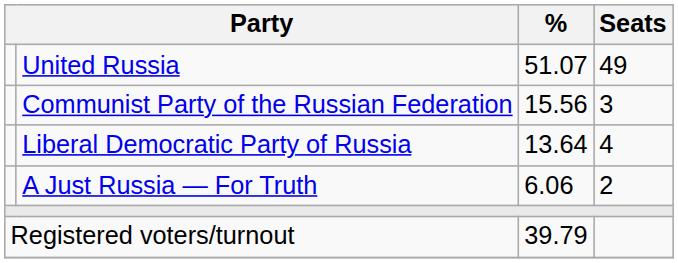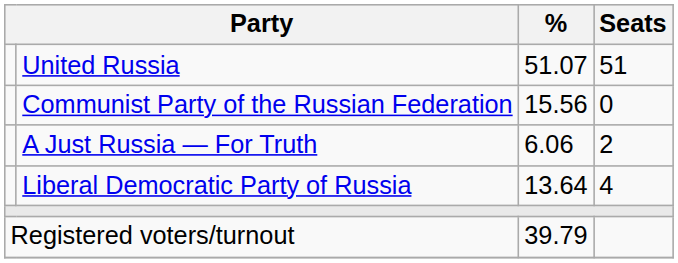(613, 64) 49 -> (613, 64) 51
(606, 104) 3 -> (606, 104) 0
rows swapped: (217, 144) <-> (170, 184)
